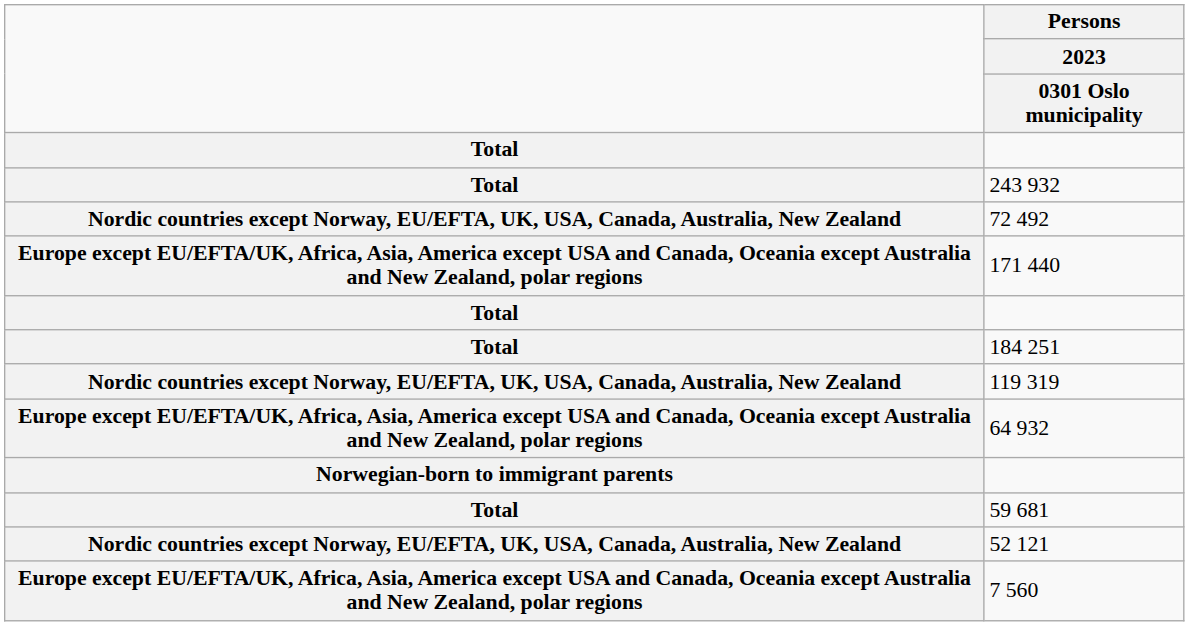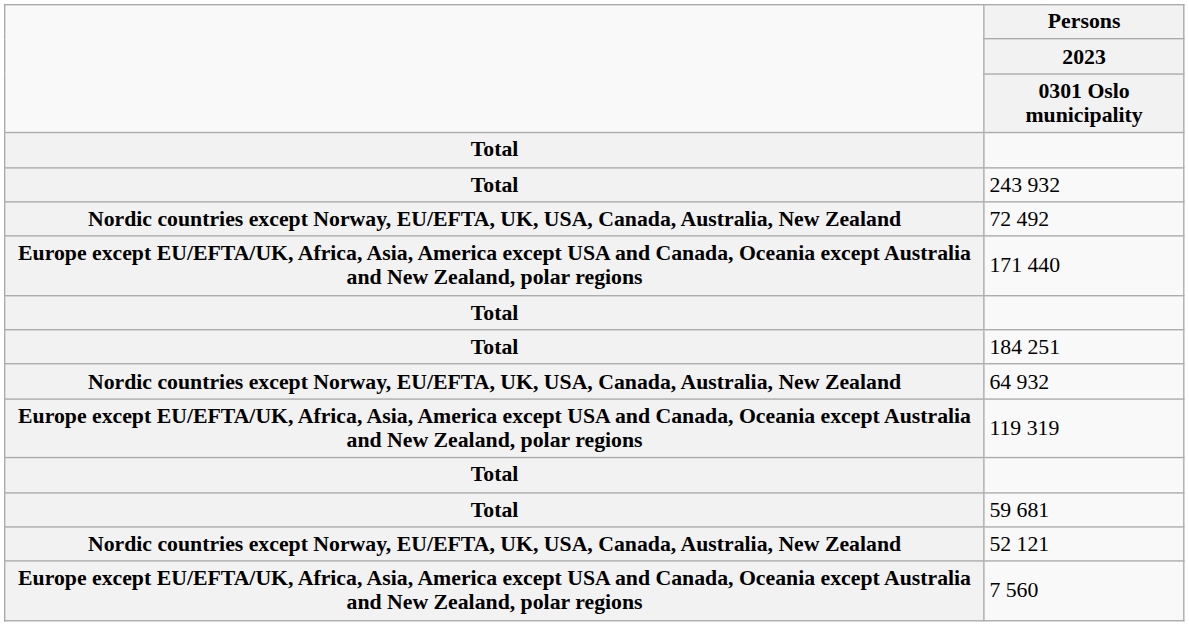(1024, 381) 119 319 -> (1019, 381) 64 932
(1019, 428) 64 932 -> (1024, 428) 119 319
(495, 474) Norwegian-born to immigrant parents -> (495, 474) Total
